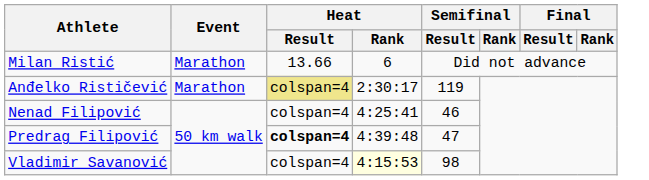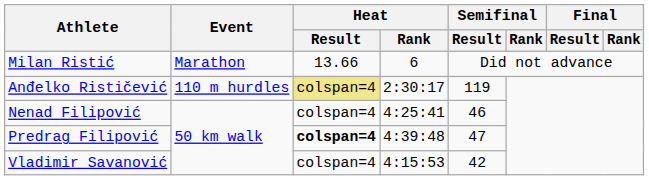(210, 88) Marathon -> (232, 88) 110 m hurdles
(388, 163) lightyellow background -> (414, 163) no background
(451, 163) 98 -> (477, 163) 42
